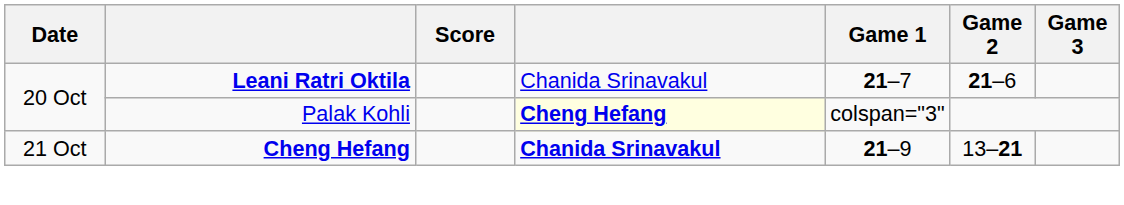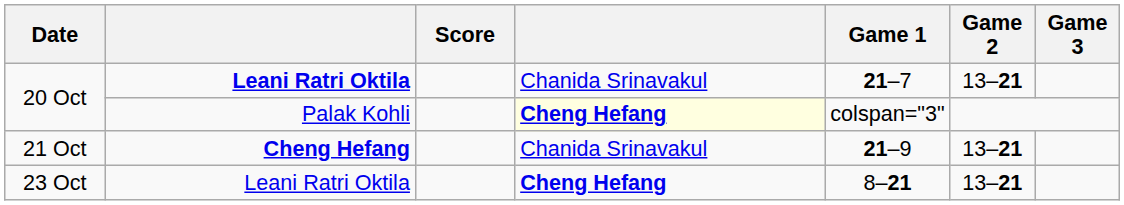(992, 80) 21–6 -> (992, 80) 13–21
(620, 149) bold -> (614, 149) normal
+ row: (55, 183)
